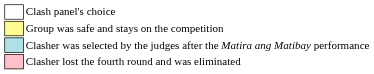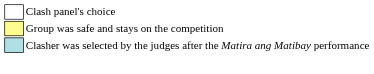- row: (133, 61)
